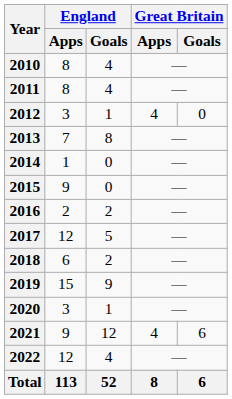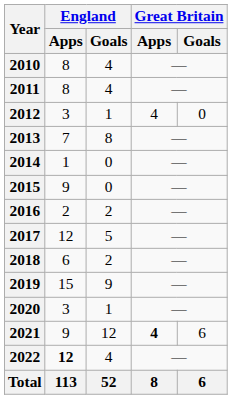(154, 333) normal -> (154, 333) bold
(66, 357) normal -> (66, 357) bold
